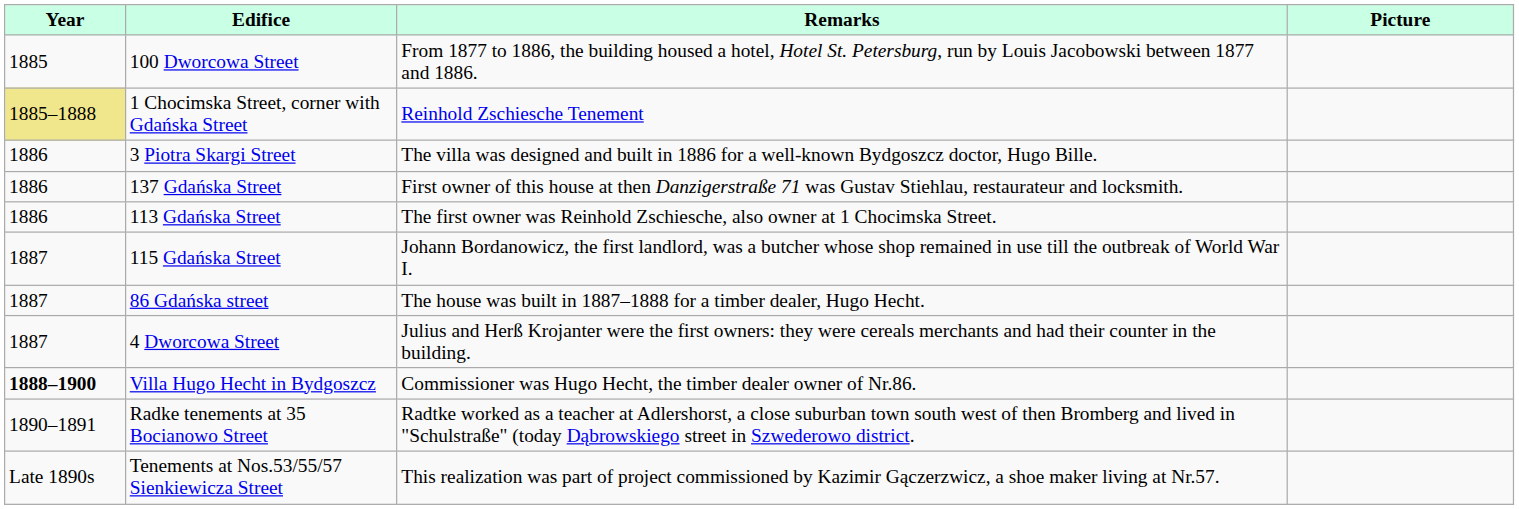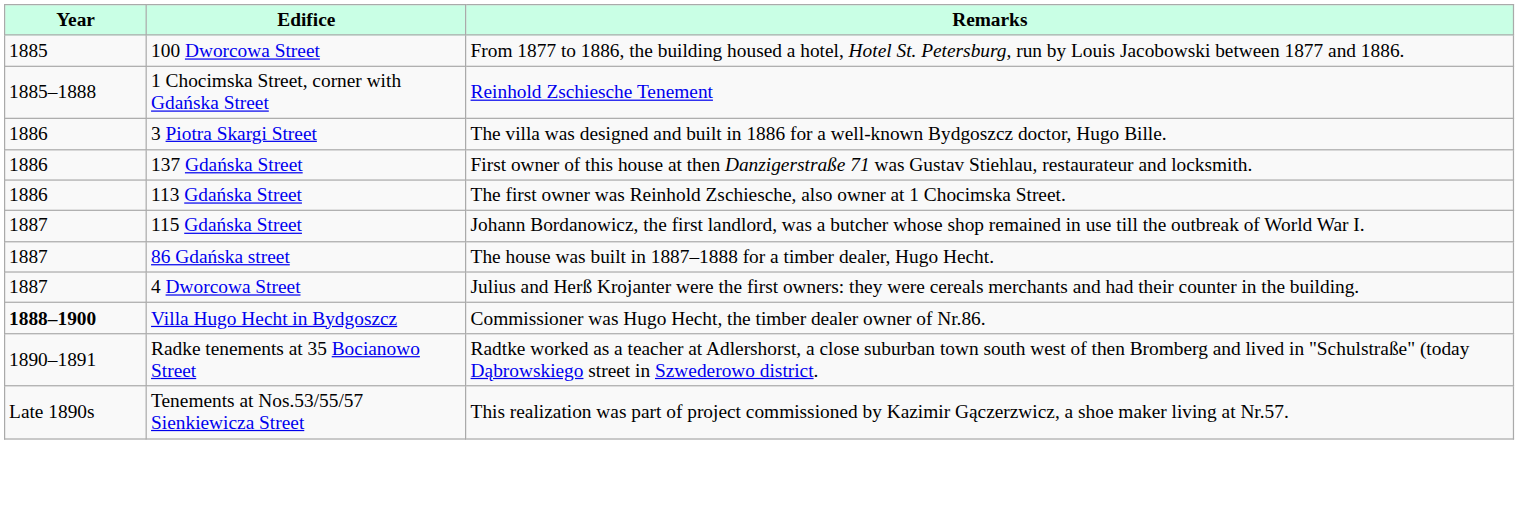- column: (1400, 19)
(53, 113) khaki background -> (53, 92) no background
